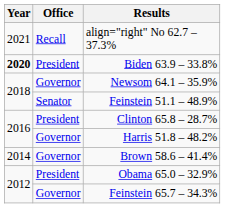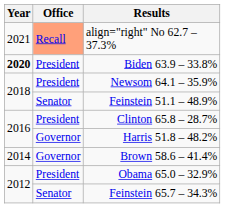(51, 38) no background -> (51, 38) lightsalmon background
(58, 82) Governor -> (58, 82) President
(58, 193) Governor -> (54, 193) Senator
